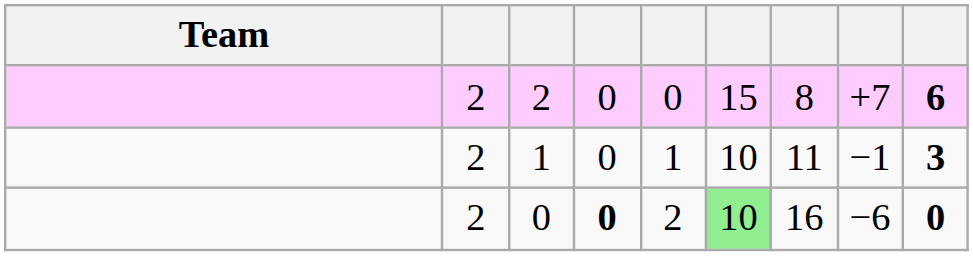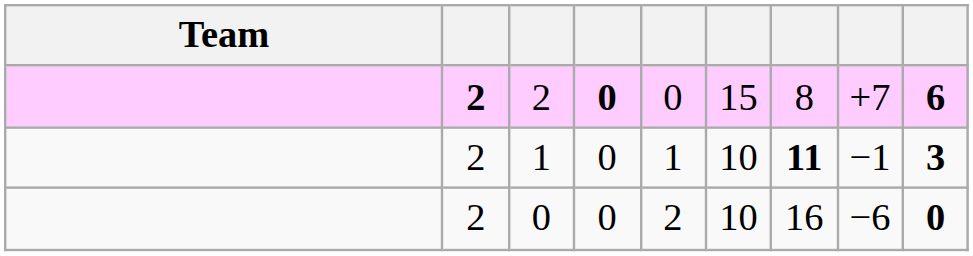(476, 95) normal -> (476, 95) bold
(607, 95) normal -> (607, 95) bold
(804, 156) normal -> (804, 156) bold
(607, 217) bold -> (607, 217) normal
(739, 217) lightgreen background -> (739, 217) no background
